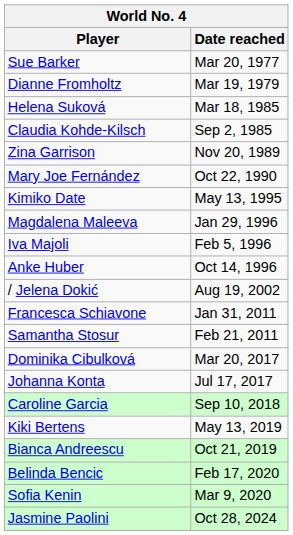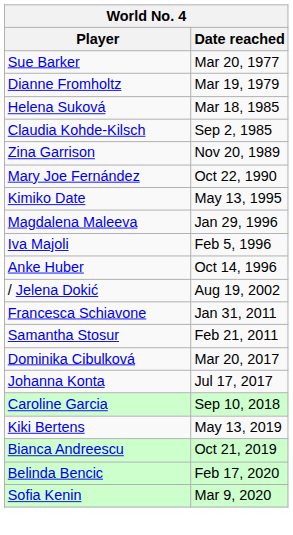- row: (58, 518)
